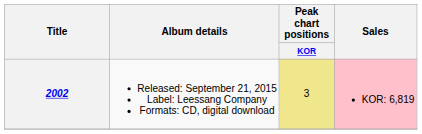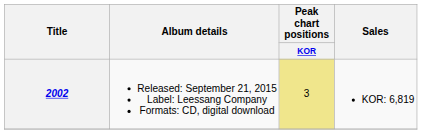(375, 100) pink background -> (375, 100) no background
